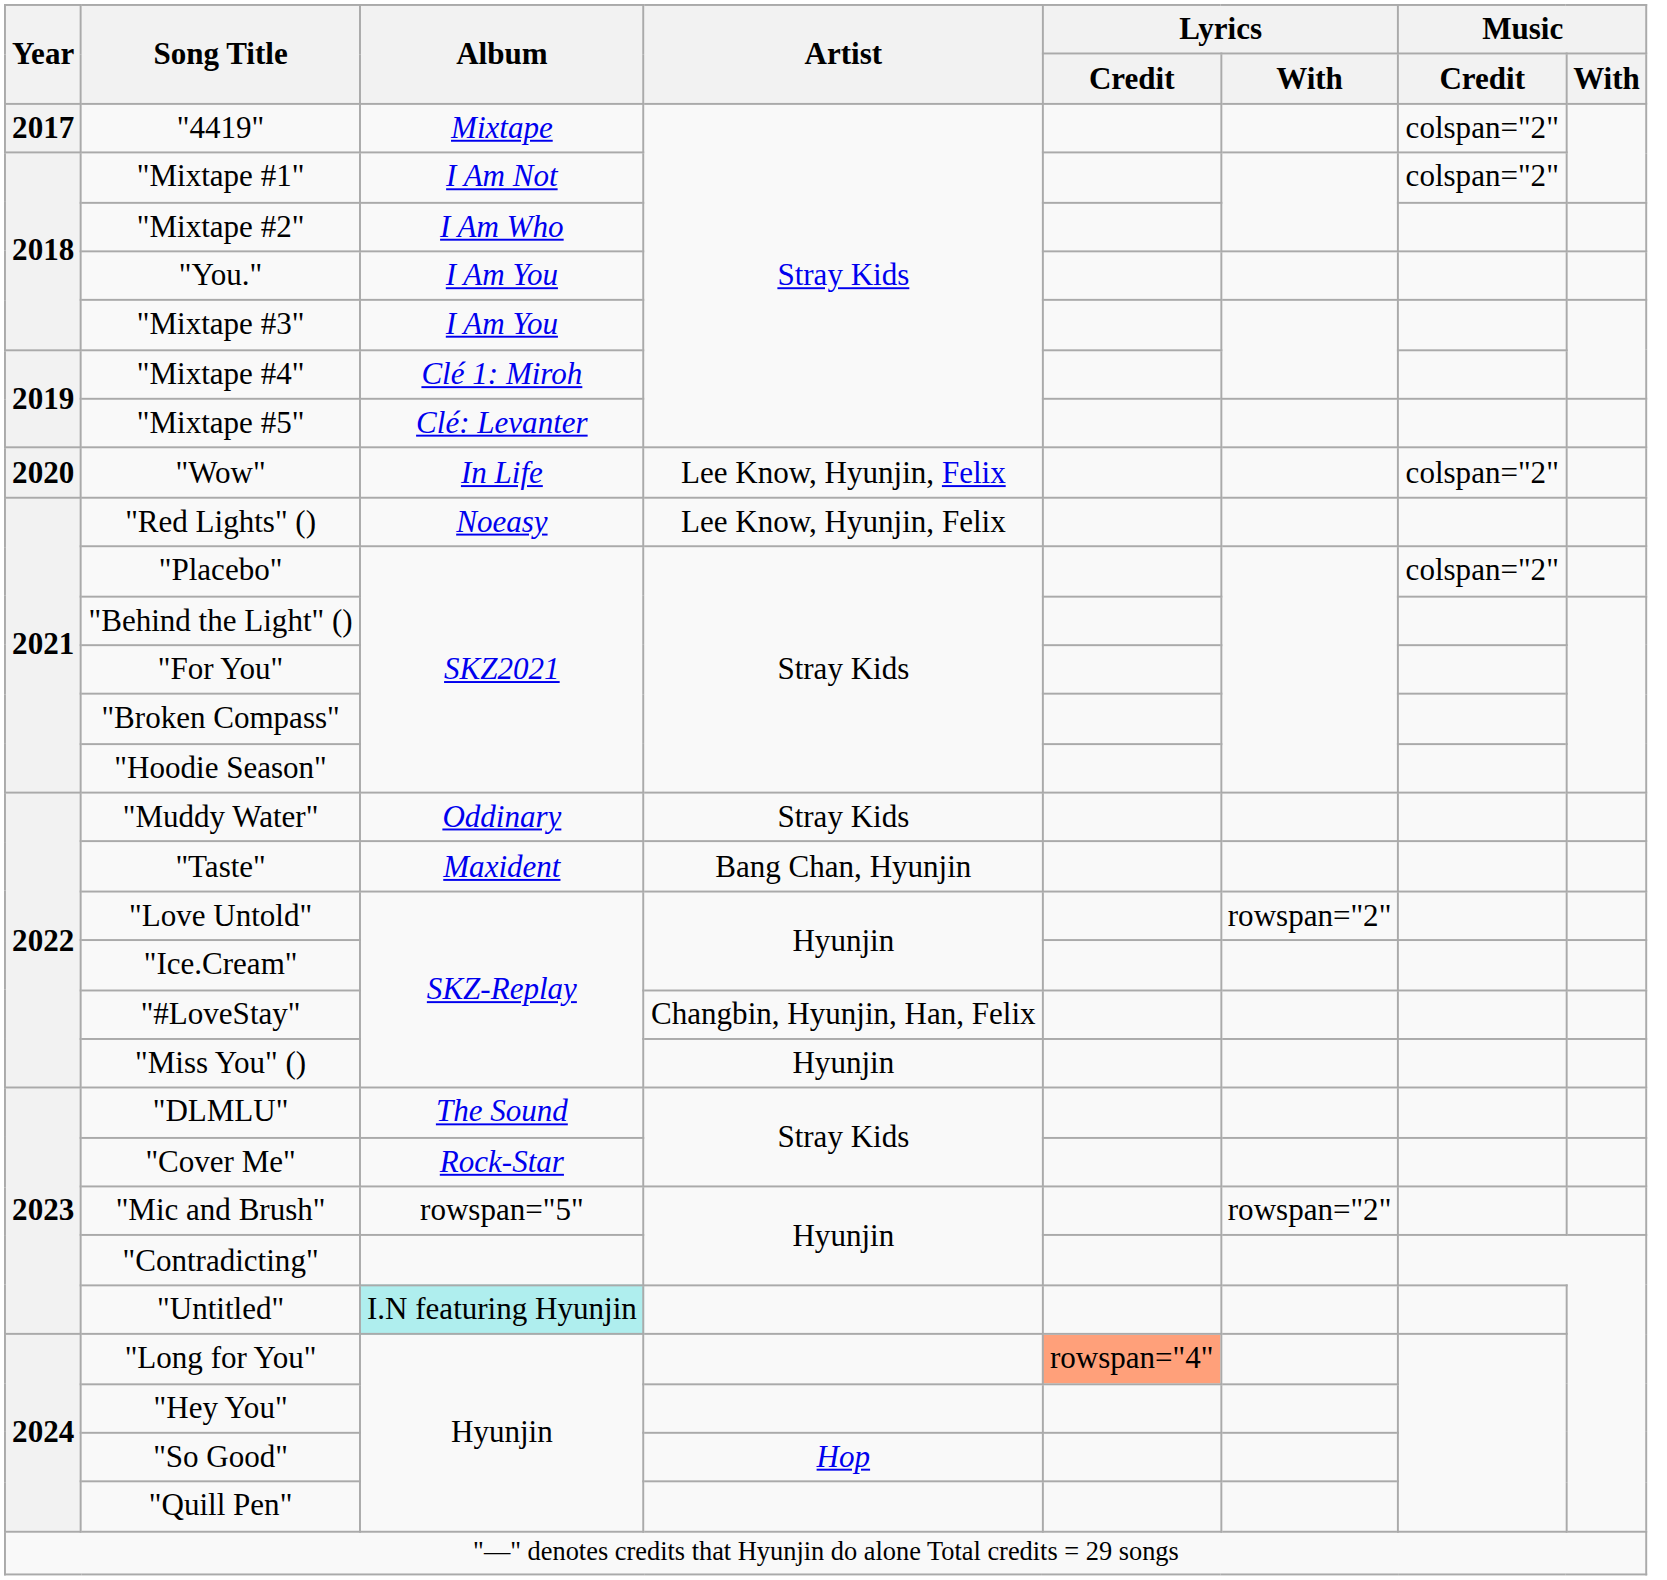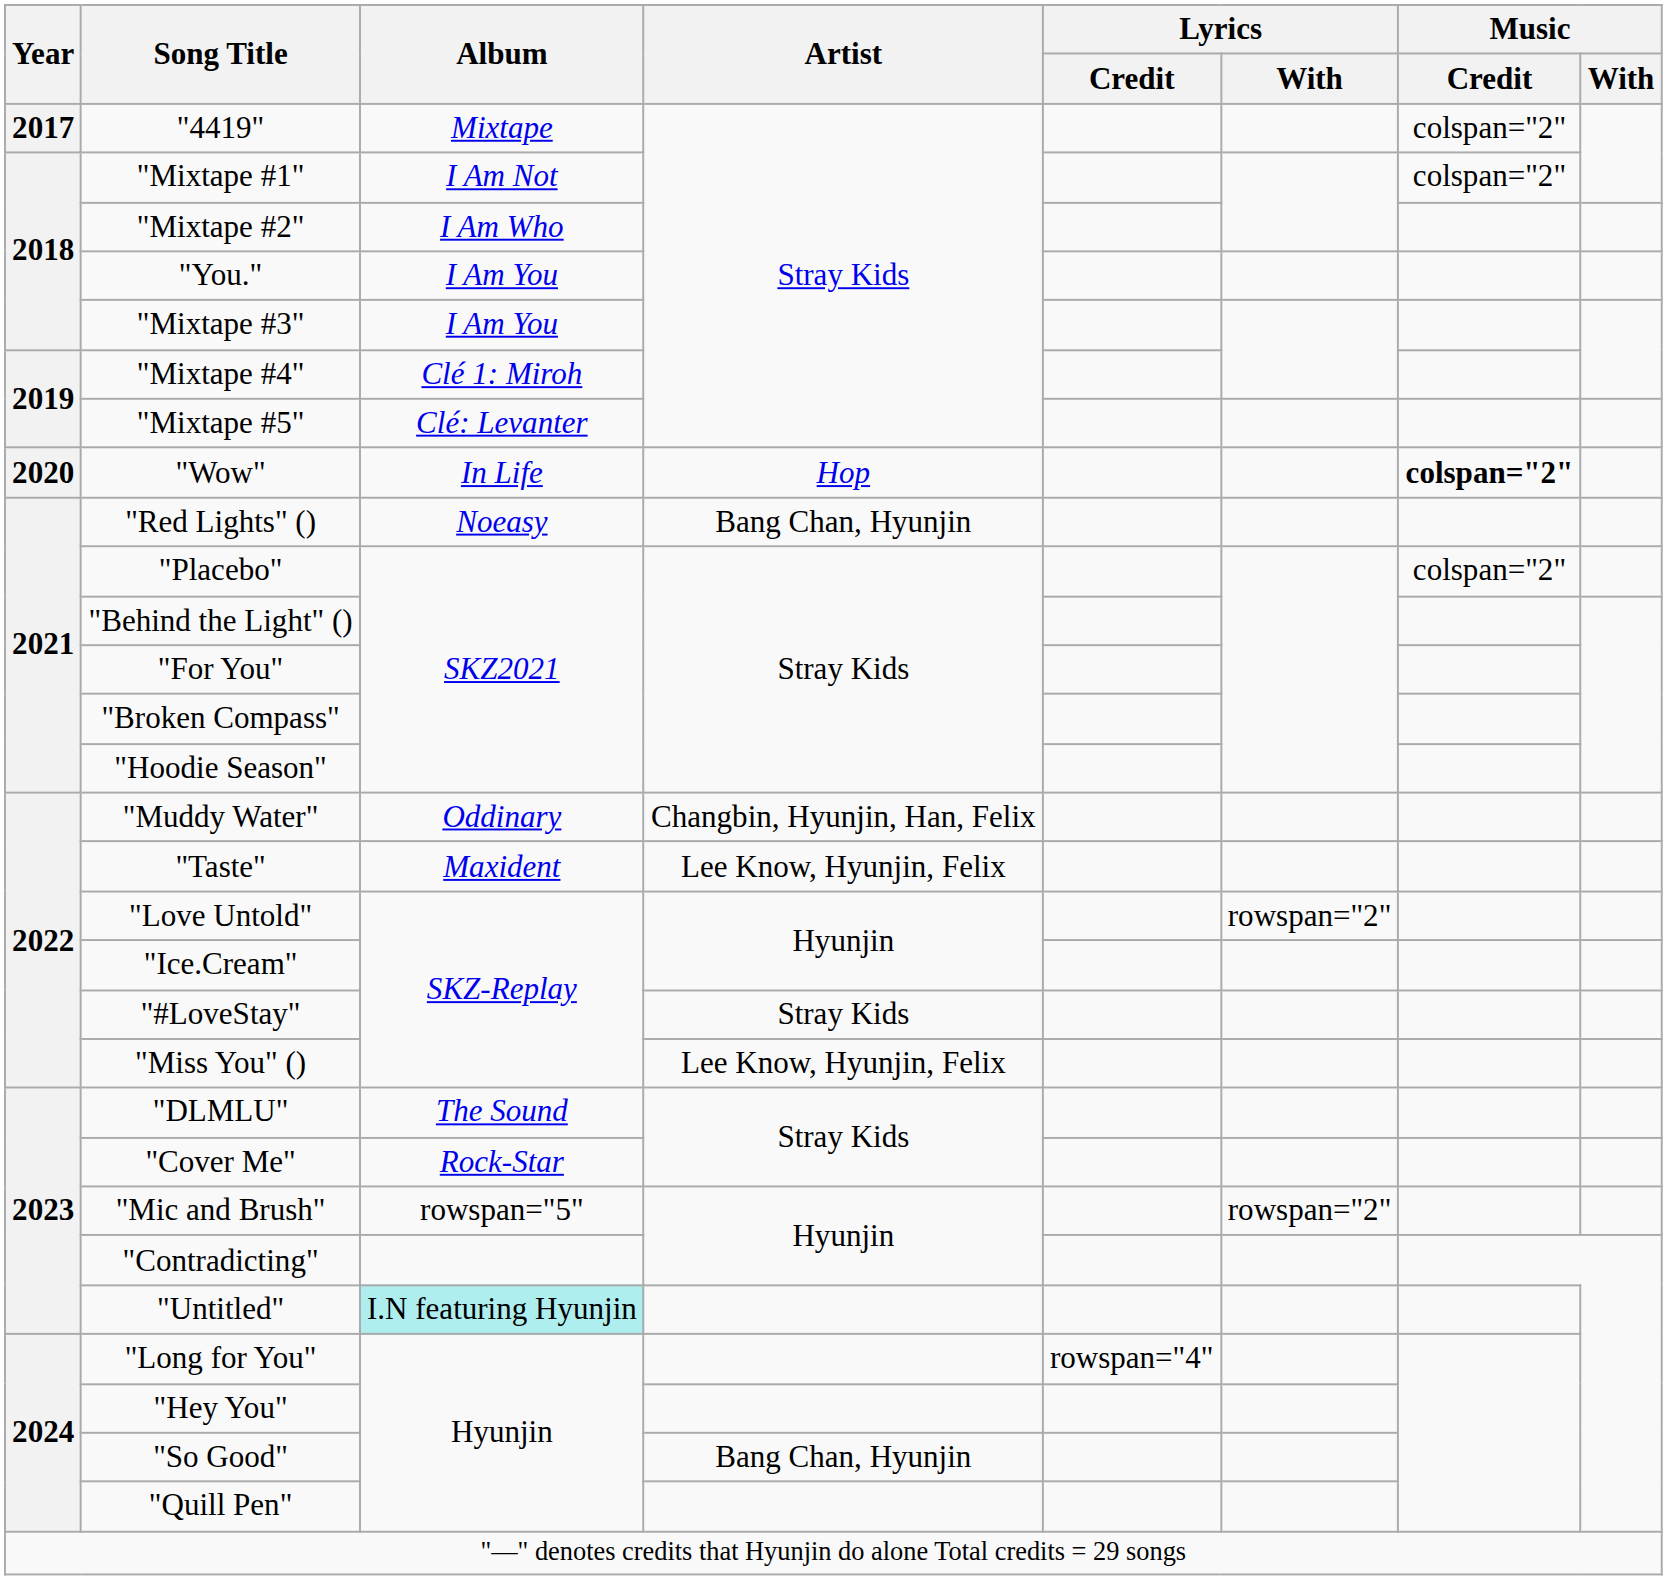(843, 472) Lee Know, Hyunjin, Felix -> (843, 472) Hop
(1482, 472) normal -> (1489, 472) bold
(843, 521) Lee Know, Hyunjin, Felix -> (843, 521) Bang Chan, Hyunjin
(843, 816) Stray Kids -> (843, 816) Changbin, Hyunjin, Han, Felix
(843, 865) Bang Chan, Hyunjin -> (843, 865) Lee Know, Hyunjin, Felix
(843, 1013) Changbin, Hyunjin, Han, Felix -> (843, 1013) Stray Kids
(843, 1062) Hyunjin -> (843, 1062) Lee Know, Hyunjin, Felix
(1132, 1358) lightsalmon background -> (1132, 1358) no background
(843, 1456) Hop -> (843, 1456) Bang Chan, Hyunjin
